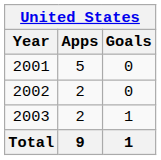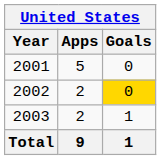(129, 92) no background -> (129, 92) gold background
